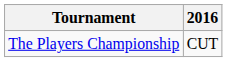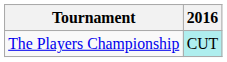(202, 43) no background -> (202, 43) paleturquoise background
